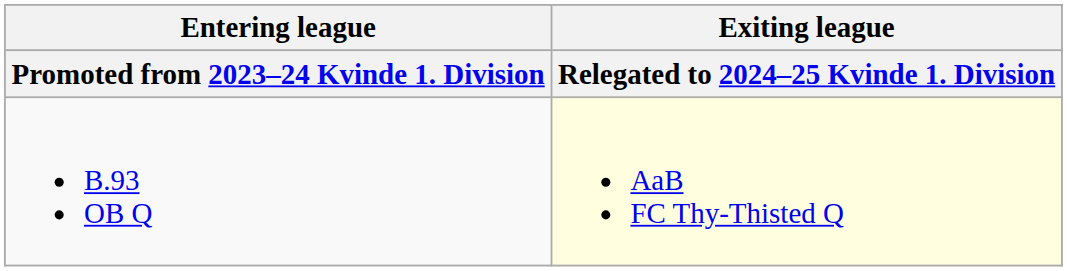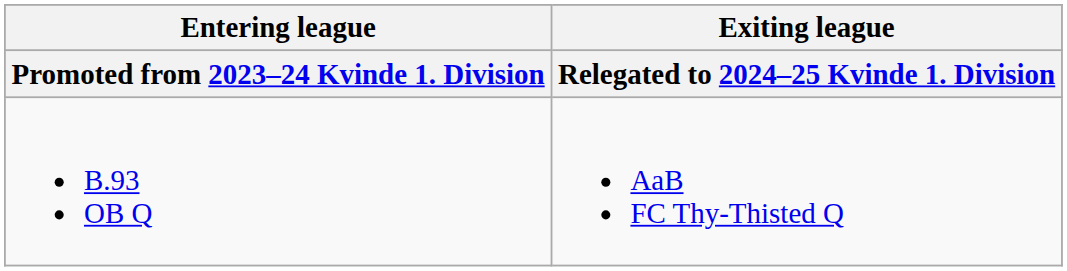(807, 198) lightyellow background -> (807, 198) no background
